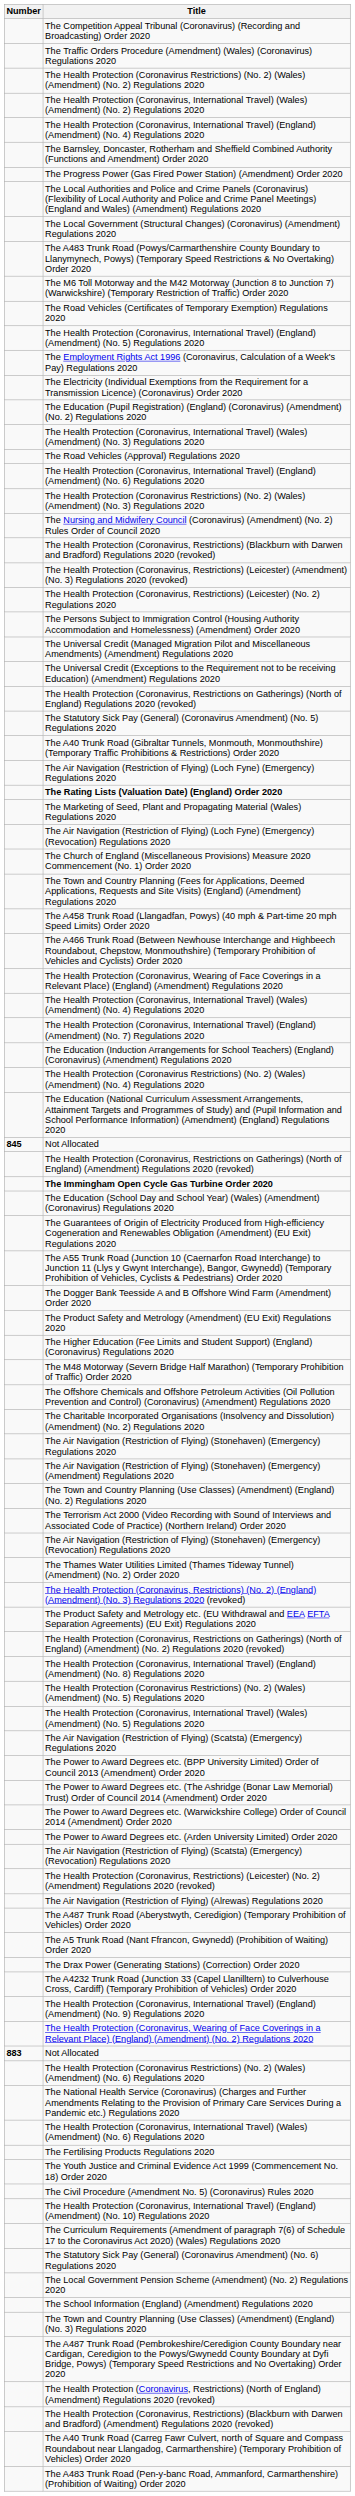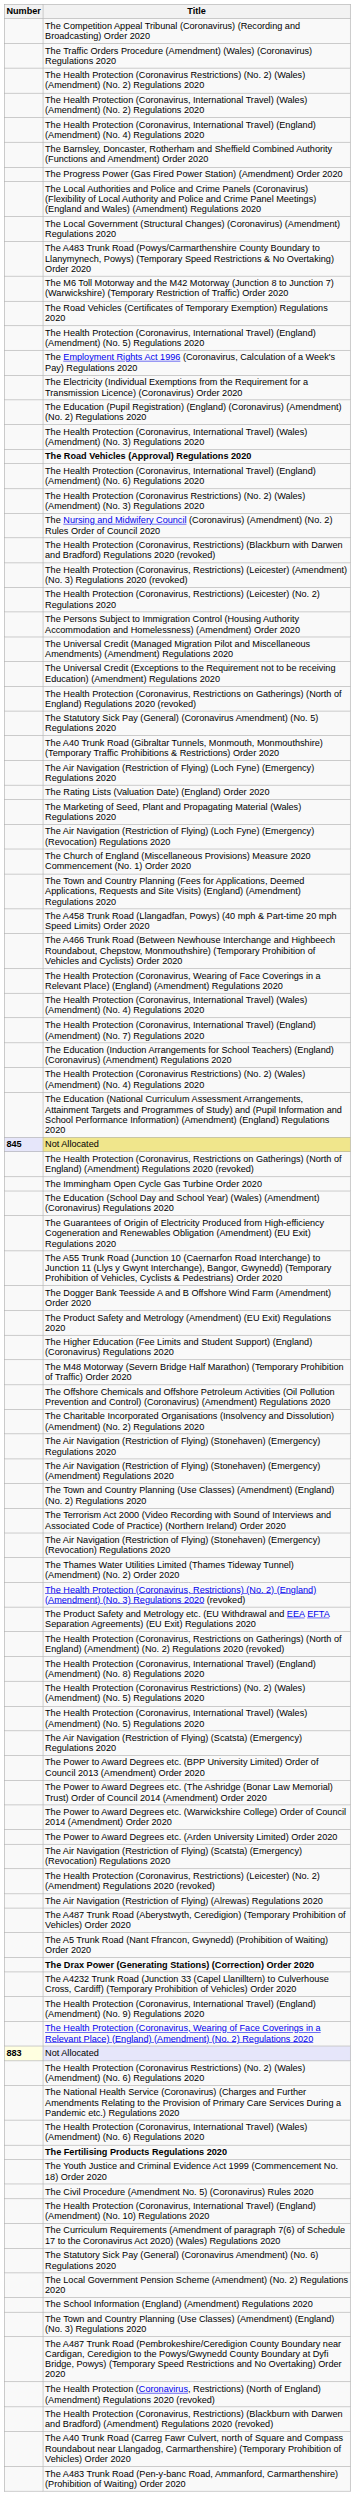(142, 456) normal -> (148, 456) bold
(164, 792) bold -> (157, 792) normal
(14, 1144) no background -> (14, 1144) lavender background
(72, 1144) no background -> (72, 1144) khaki background
(159, 1184) bold -> (154, 1184) normal
(172, 1964) normal -> (180, 1964) bold
(14, 2053) no background -> (14, 2053) lightyellow background
(72, 2053) no background -> (72, 2053) lavender background
(130, 2152) normal -> (136, 2152) bold
